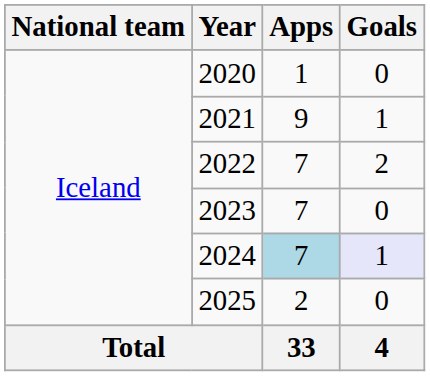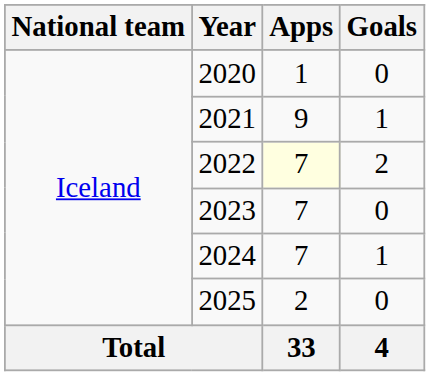(301, 164) no background -> (301, 164) lightyellow background
(301, 255) lightblue background -> (301, 255) no background
(382, 255) lavender background -> (382, 255) no background
